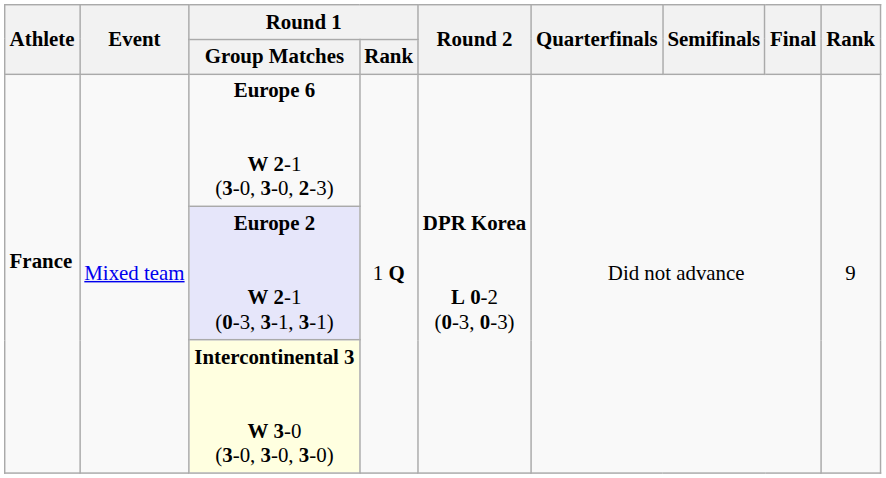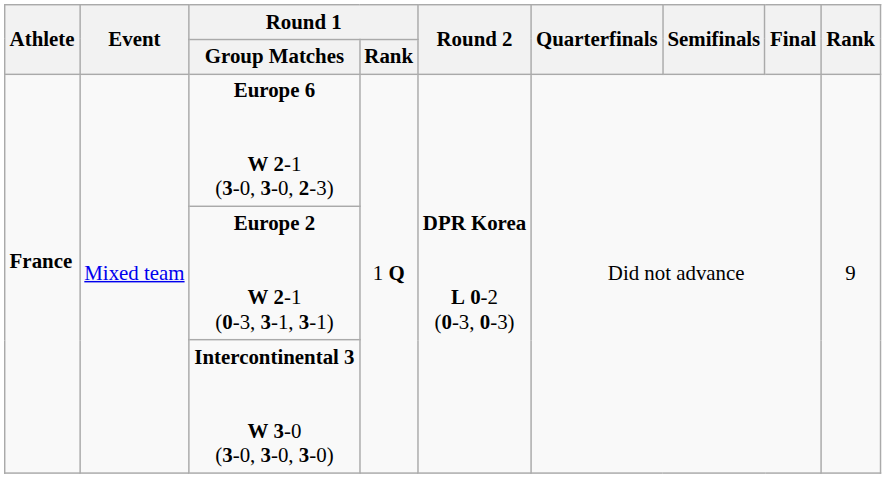(274, 273) lavender background -> (274, 273) no background
(274, 406) lightyellow background -> (274, 406) no background
